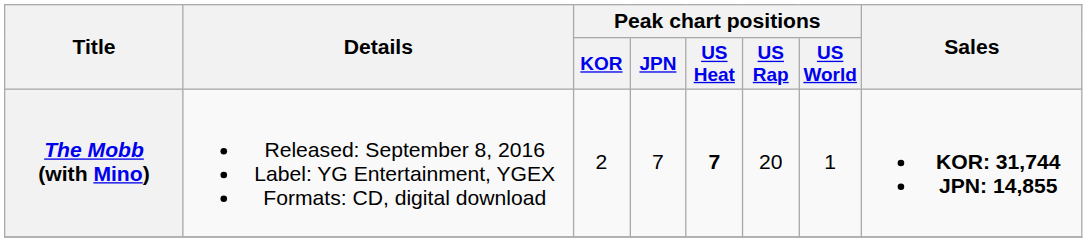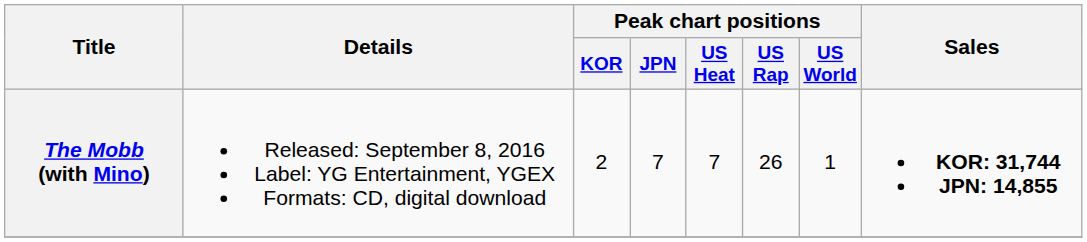(714, 162) bold -> (714, 162) normal
(771, 162) 20 -> (771, 162) 26
